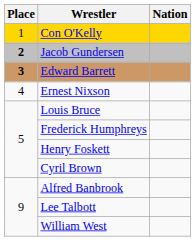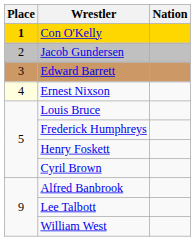(21, 33) normal -> (21, 33) bold
(21, 52) bold -> (21, 52) normal
(21, 71) bold -> (21, 71) normal
(21, 91) no background -> (21, 91) lightyellow background
